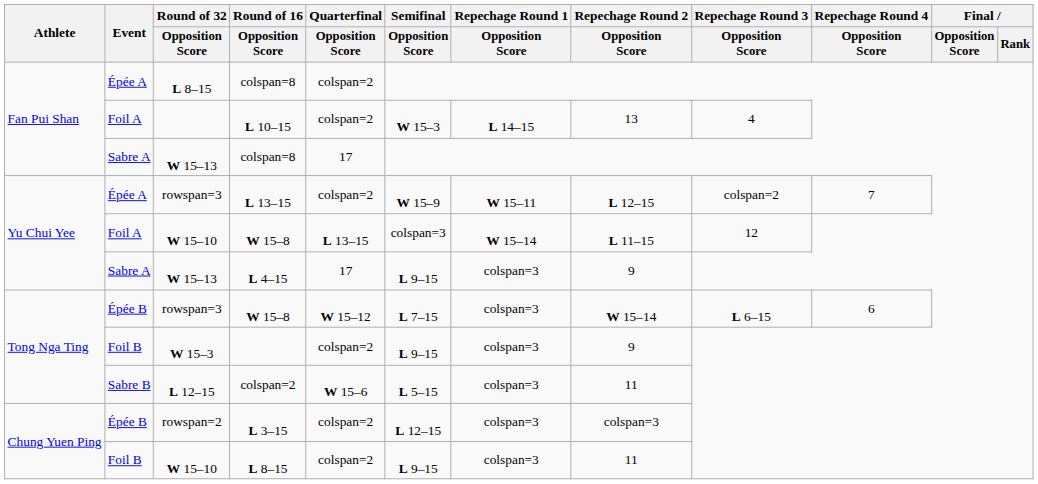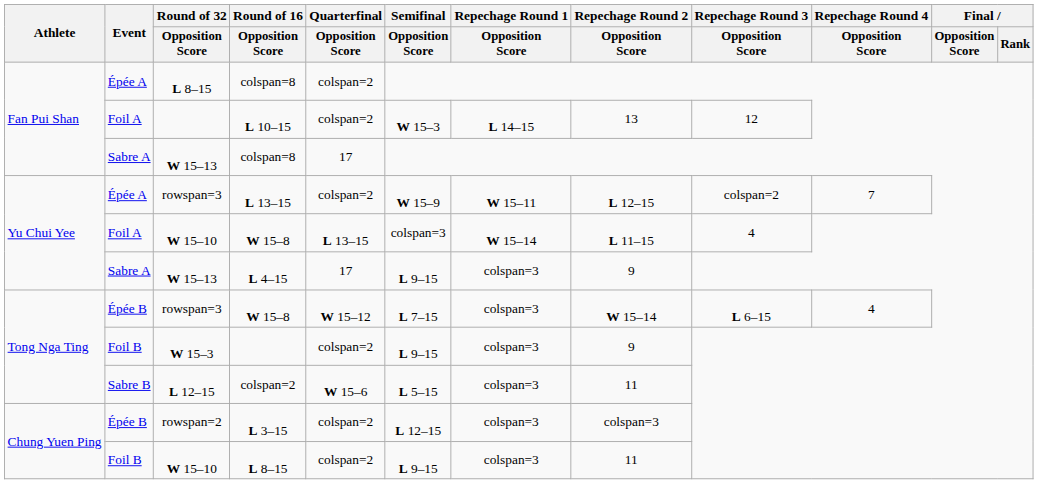(751, 119) 4 -> (751, 119) 12
(751, 233) 12 -> (751, 233) 4
(871, 309) 6 -> (871, 309) 4
